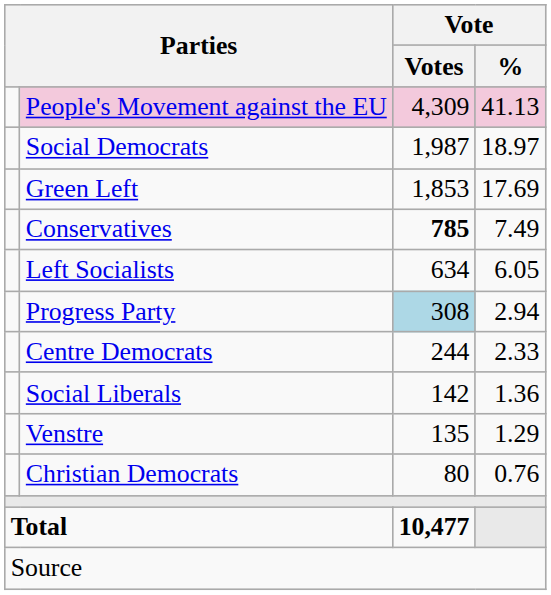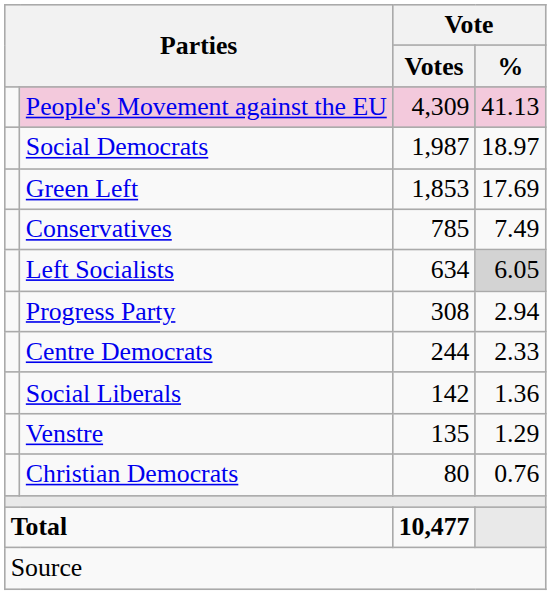(450, 229) bold -> (450, 229) normal
(517, 270) no background -> (517, 270) lightgrey background
(450, 310) lightblue background -> (450, 310) no background
